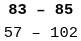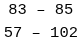(41, 10) bold -> (41, 10) normal
